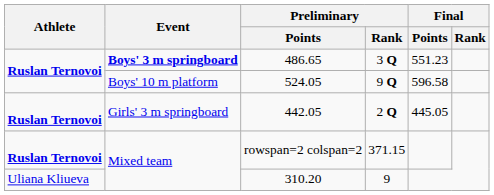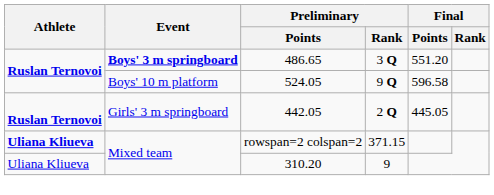(430, 60) 551.23 -> (430, 60) 551.20
(55, 157) Ruslan Ternovoi -> (51, 142) Uliana Kliueva
